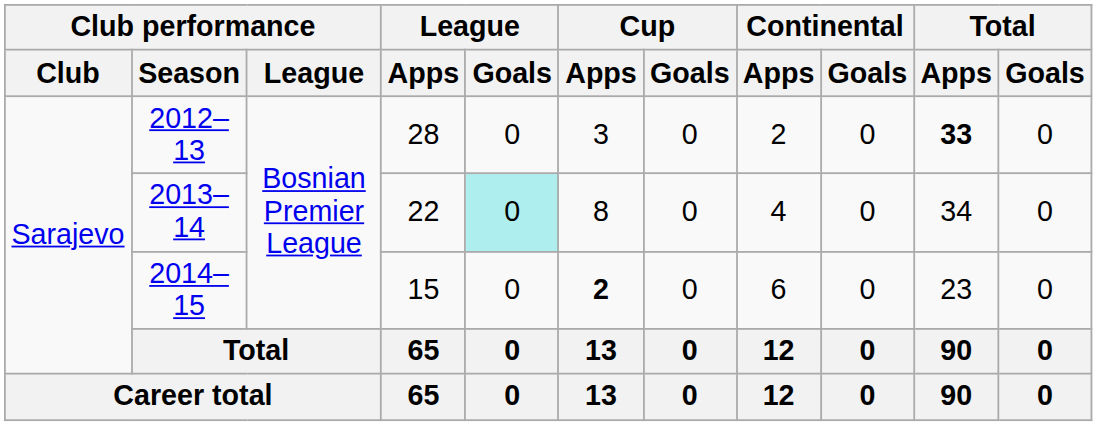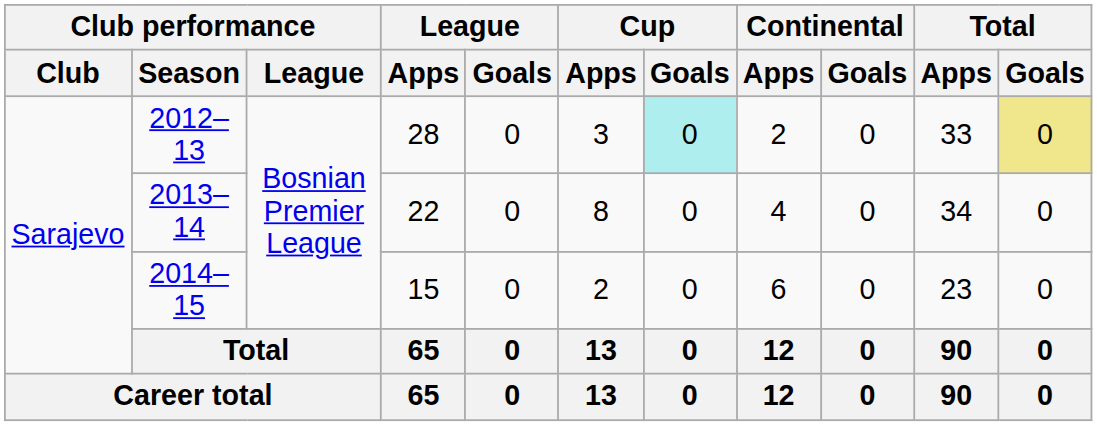(690, 134) no background -> (690, 134) paleturquoise background
(956, 134) bold -> (956, 134) normal
(1045, 134) no background -> (1045, 134) khaki background
(512, 211) paleturquoise background -> (512, 211) no background
(601, 289) bold -> (601, 289) normal
